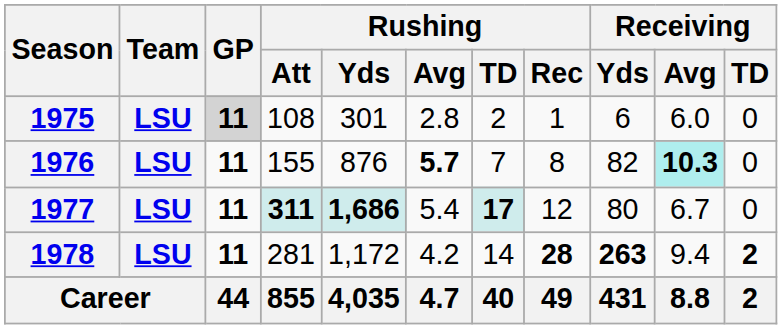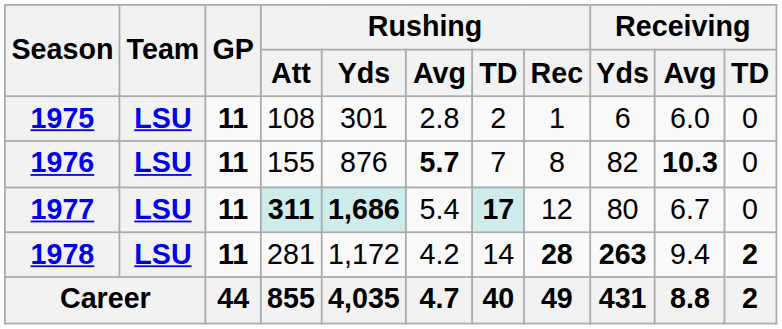(233, 118) lightgrey background -> (233, 118) no background
(690, 163) paleturquoise background -> (690, 163) no background
